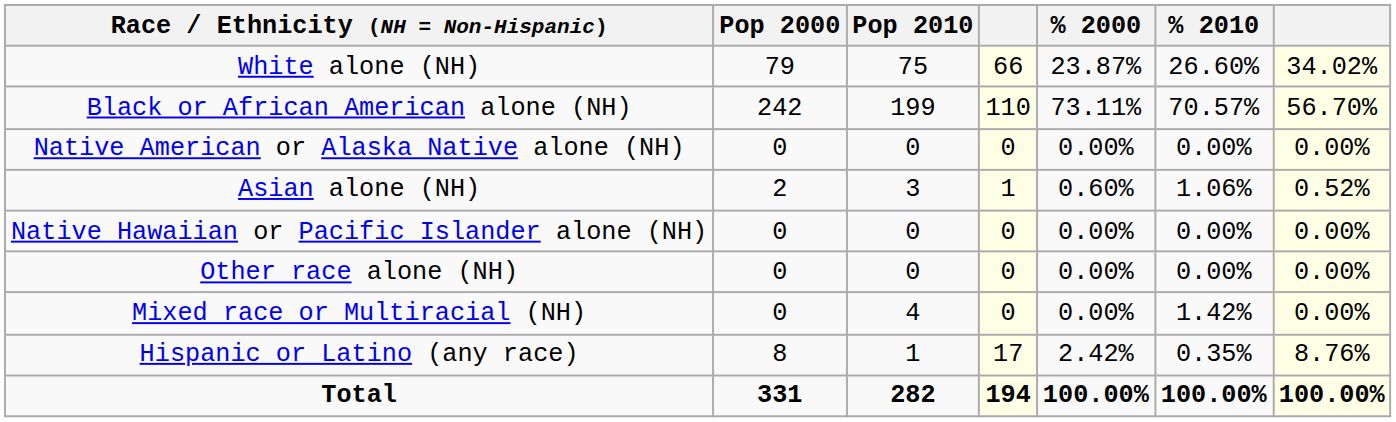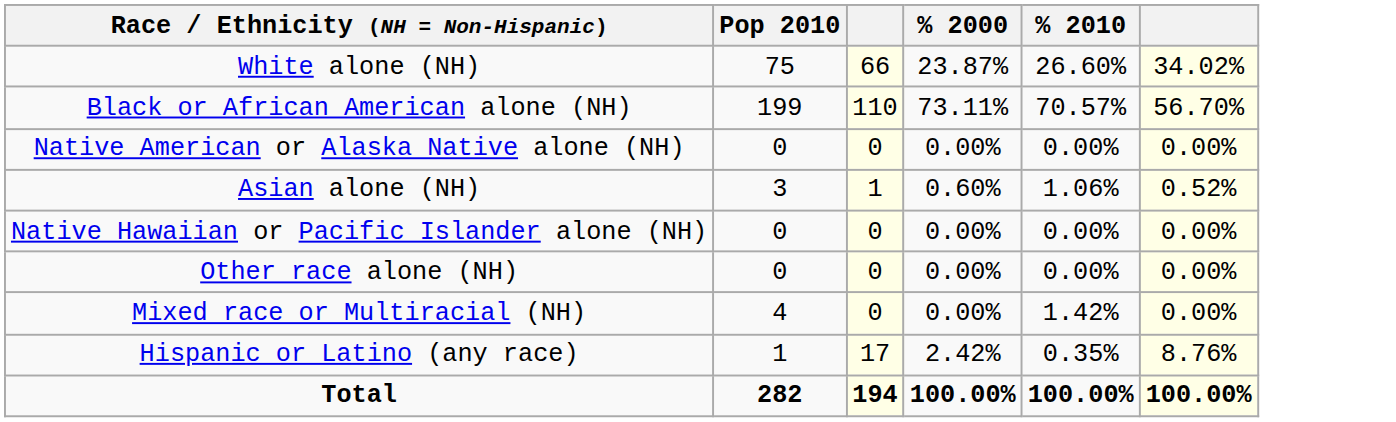- column: (780, 26)
